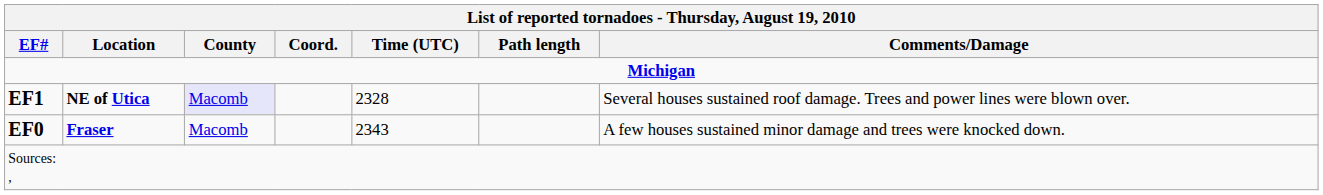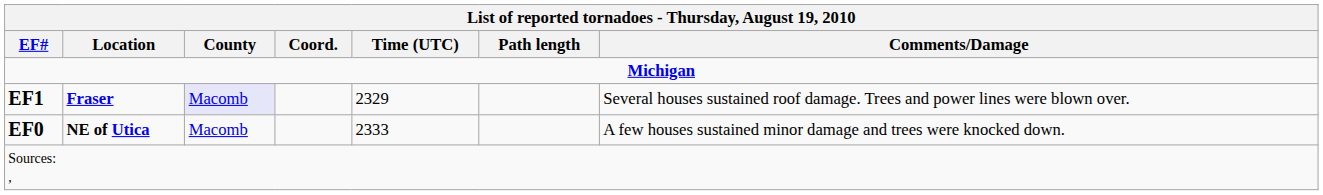(108, 98) NE of Utica -> (90, 98) Fraser
(372, 98) 2328 -> (372, 98) 2329
(90, 129) Fraser -> (108, 129) NE of Utica
(372, 129) 2343 -> (372, 129) 2333
